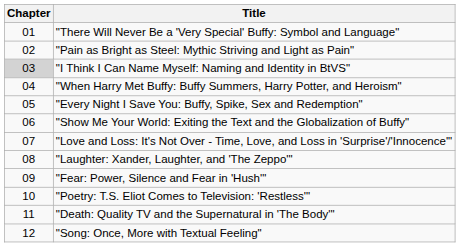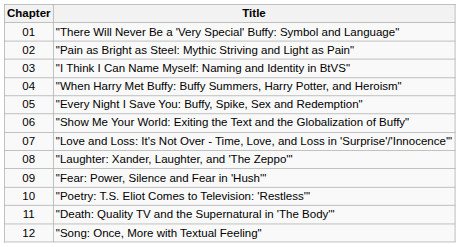(29, 68) lightgrey background -> (29, 68) no background
